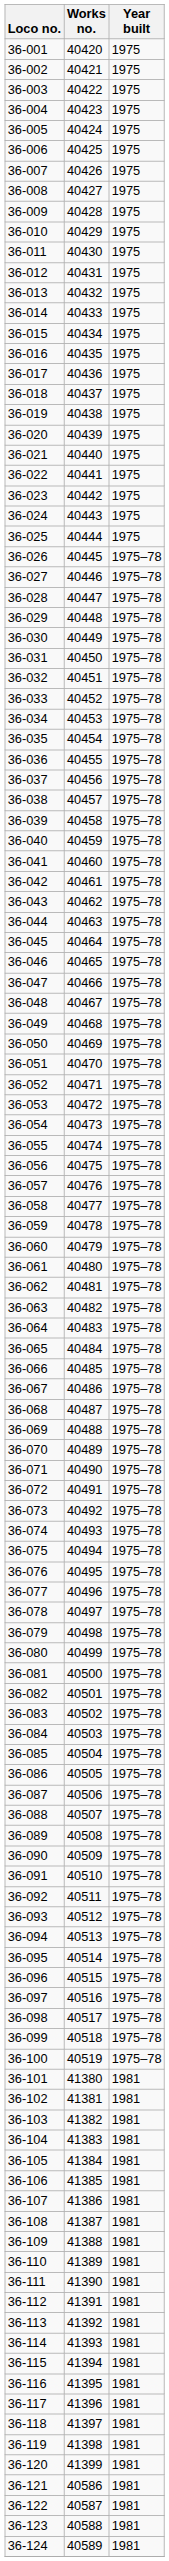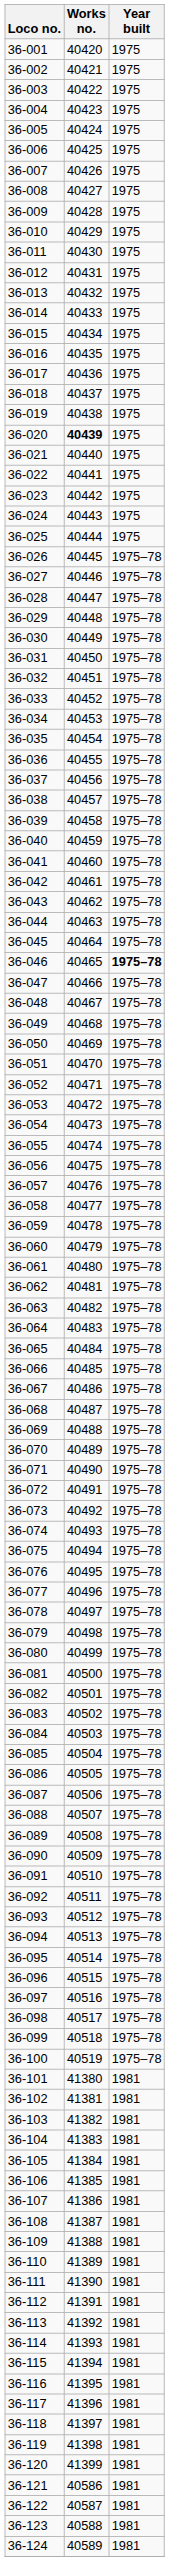(85, 435) normal -> (85, 435) bold
(137, 962) normal -> (137, 962) bold
